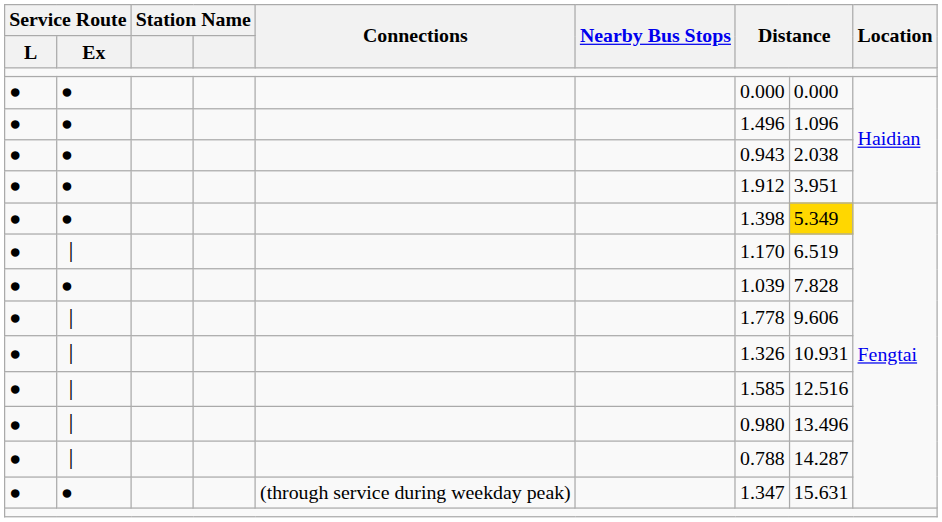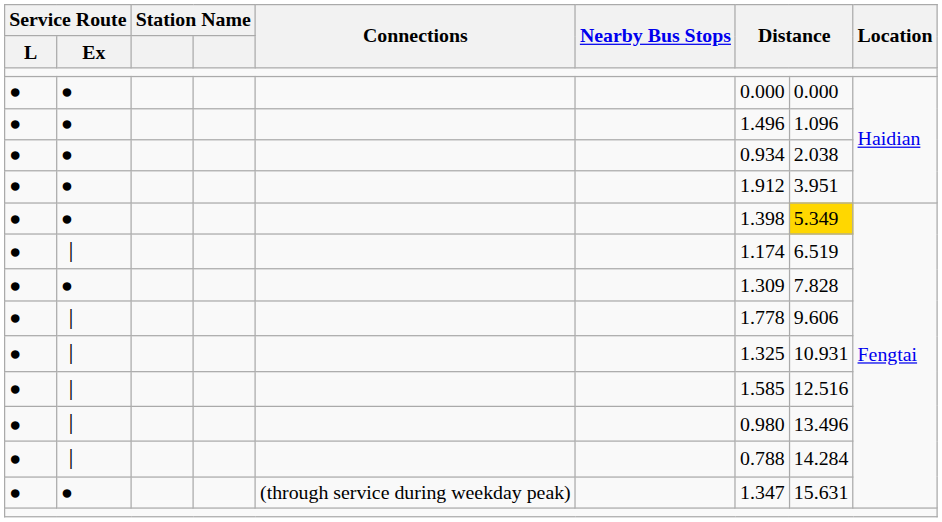(762, 155) 0.943 -> (762, 155) 0.934
(762, 251) 1.170 -> (762, 251) 1.174
(762, 284) 1.039 -> (762, 284) 1.309
(762, 353) 1.326 -> (762, 353) 1.325
(821, 458) 14.287 -> (821, 458) 14.284
